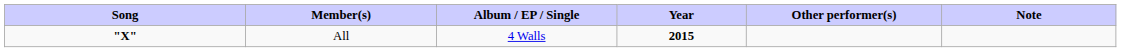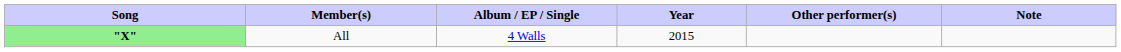(125, 35) no background -> (125, 35) lightgreen background
(681, 35) bold -> (681, 35) normal
